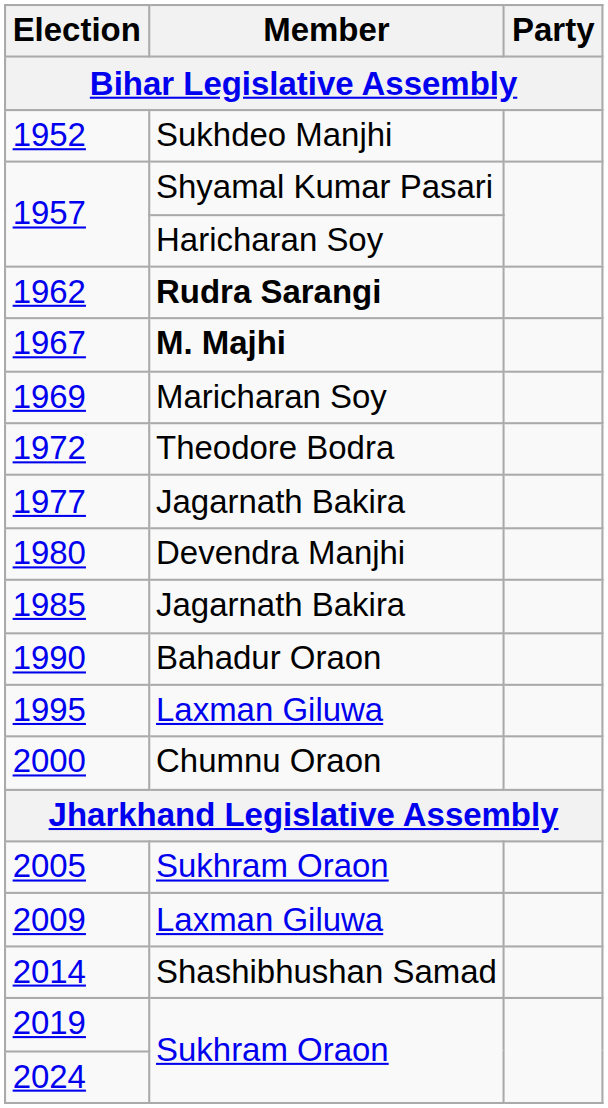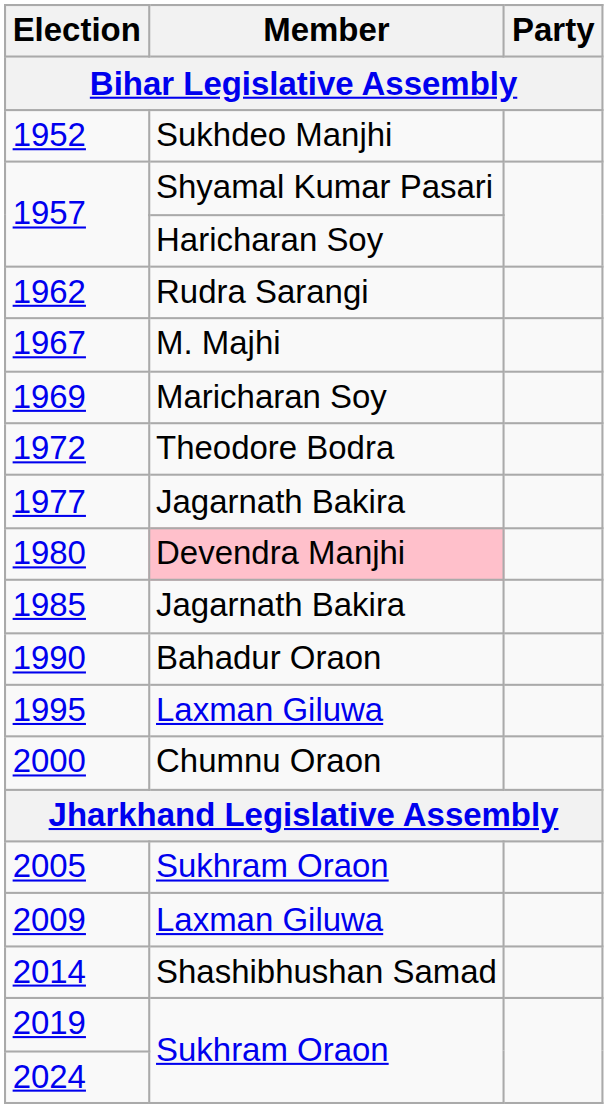(269, 291) bold -> (262, 291) normal
(221, 344) bold -> (218, 344) normal
(281, 553) no background -> (281, 553) pink background
